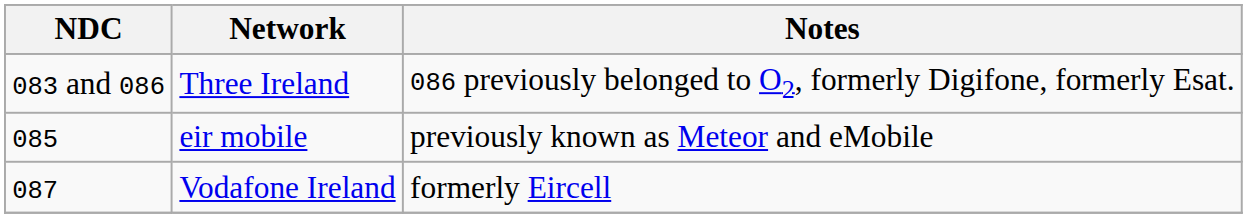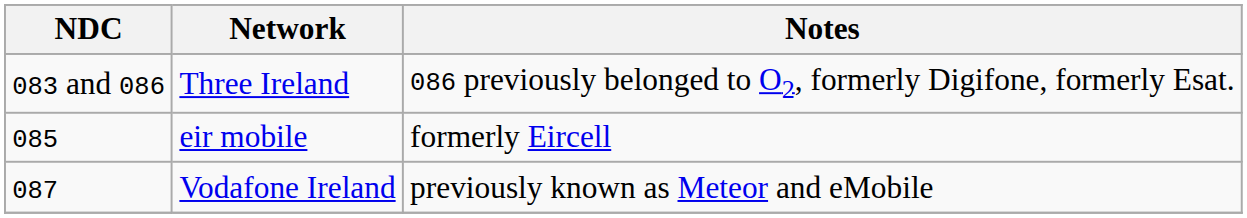(672, 137) previously known as Meteor and eMobile -> (511, 137) formerly Eircell
(511, 186) formerly Eircell -> (672, 186) previously known as Meteor and eMobile
